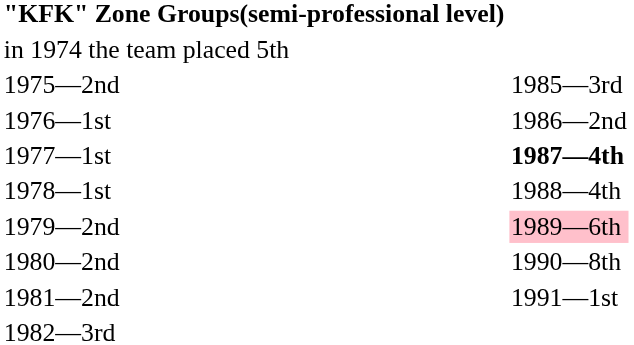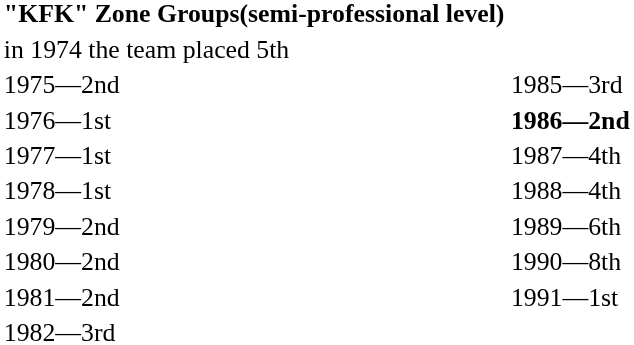(569, 120) normal -> (570, 120) bold
(567, 155) bold -> (566, 155) normal
(566, 226) pink background -> (566, 226) no background
